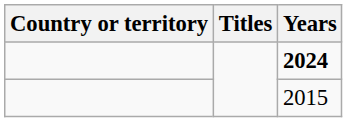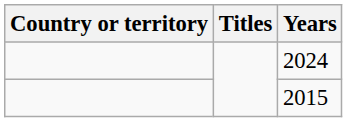(306, 60) bold -> (306, 60) normal
